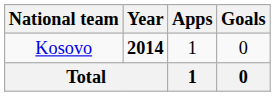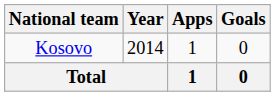(145, 47) bold -> (145, 47) normal
